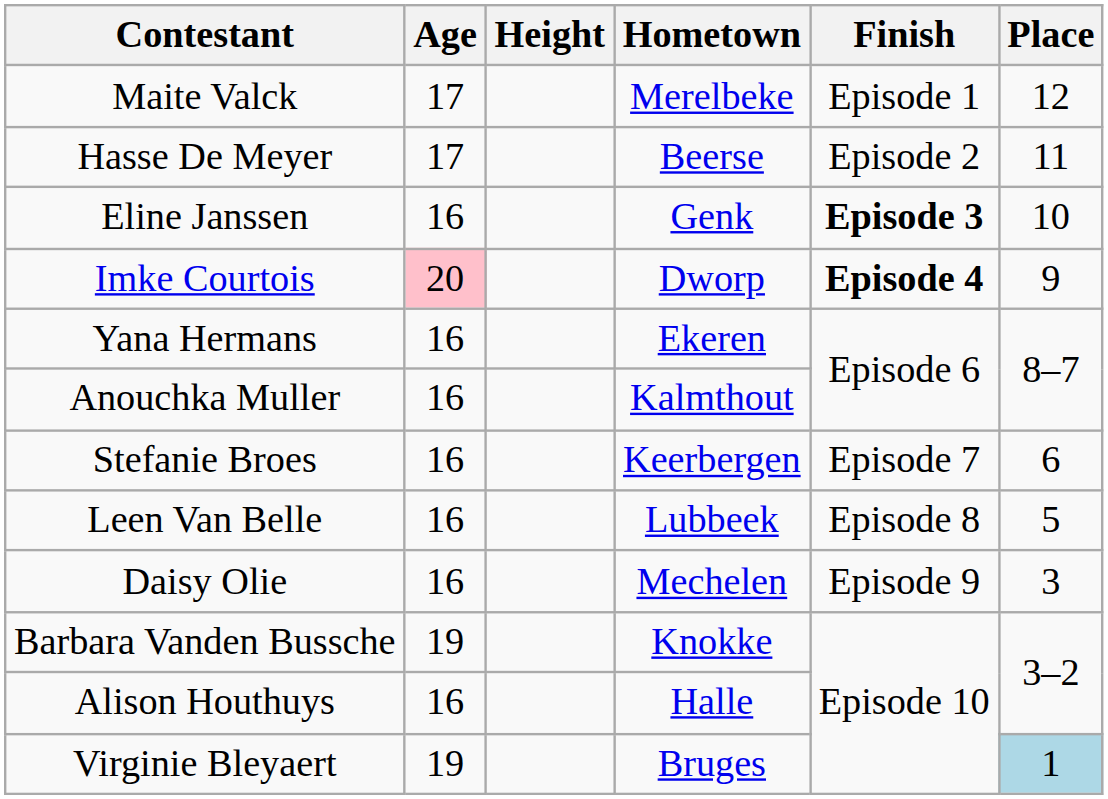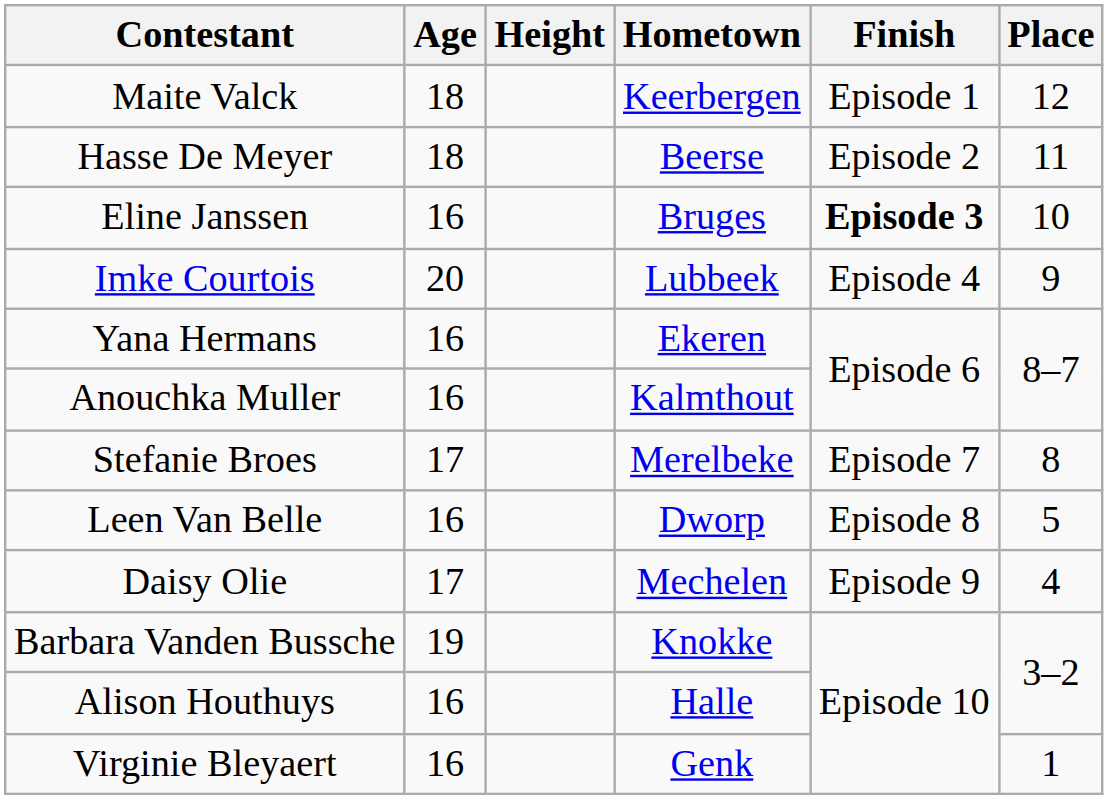(445, 95) 17 -> (445, 95) 18
(712, 95) Merelbeke -> (712, 95) Keerbergen
(445, 156) 17 -> (445, 156) 18
(712, 216) Genk -> (712, 216) Bruges
(445, 277) pink background -> (445, 277) no background
(712, 277) Dworp -> (712, 277) Lubbeek
(904, 277) bold -> (904, 277) normal
(445, 459) 16 -> (445, 459) 17
(712, 459) Keerbergen -> (712, 459) Merelbeke
(1051, 459) 6 -> (1051, 459) 8
(712, 519) Lubbeek -> (712, 519) Dworp
(445, 580) 16 -> (445, 580) 17
(1051, 580) 3 -> (1051, 580) 4
(445, 762) 19 -> (445, 762) 16
(712, 762) Bruges -> (712, 762) Genk
(1051, 762) lightblue background -> (1051, 762) no background
